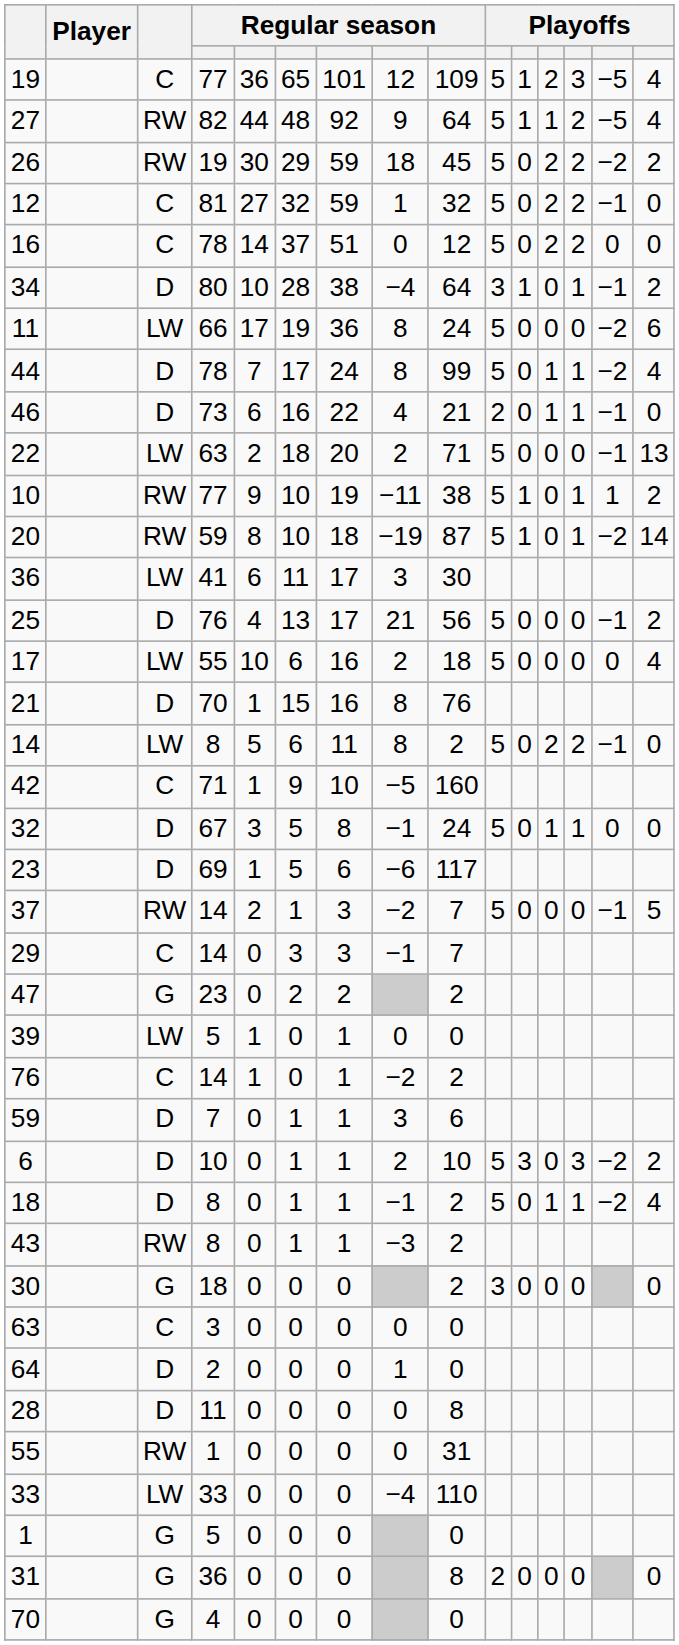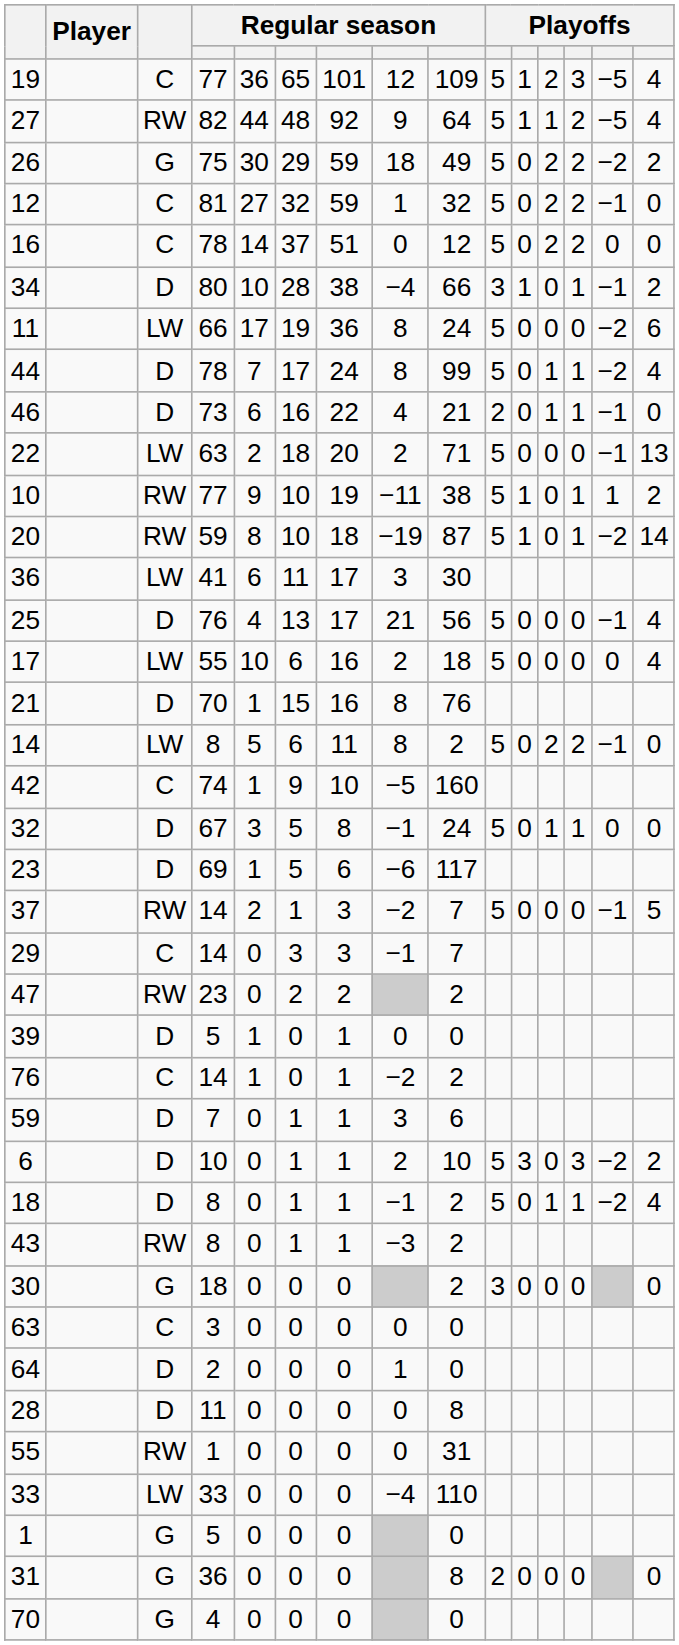(165, 162) RW -> (165, 162) G
(213, 162) 19 -> (213, 162) 75
(457, 162) 45 -> (457, 162) 49
(457, 287) 64 -> (457, 287) 66
(654, 620) 2 -> (654, 620) 4
(213, 786) 71 -> (213, 786) 74
(165, 994) G -> (165, 994) RW
(165, 1036) LW -> (165, 1036) D
